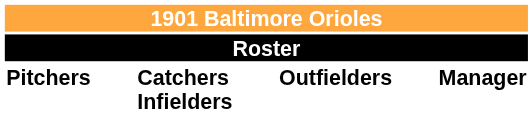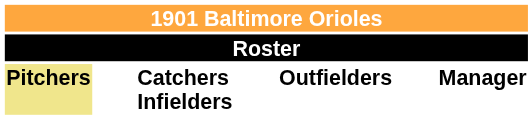(48, 77) no background -> (48, 77) khaki background
